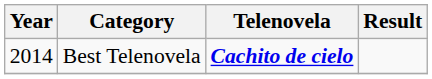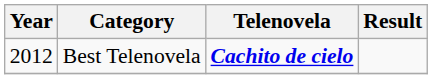(31, 55) 2014 -> (31, 55) 2012
